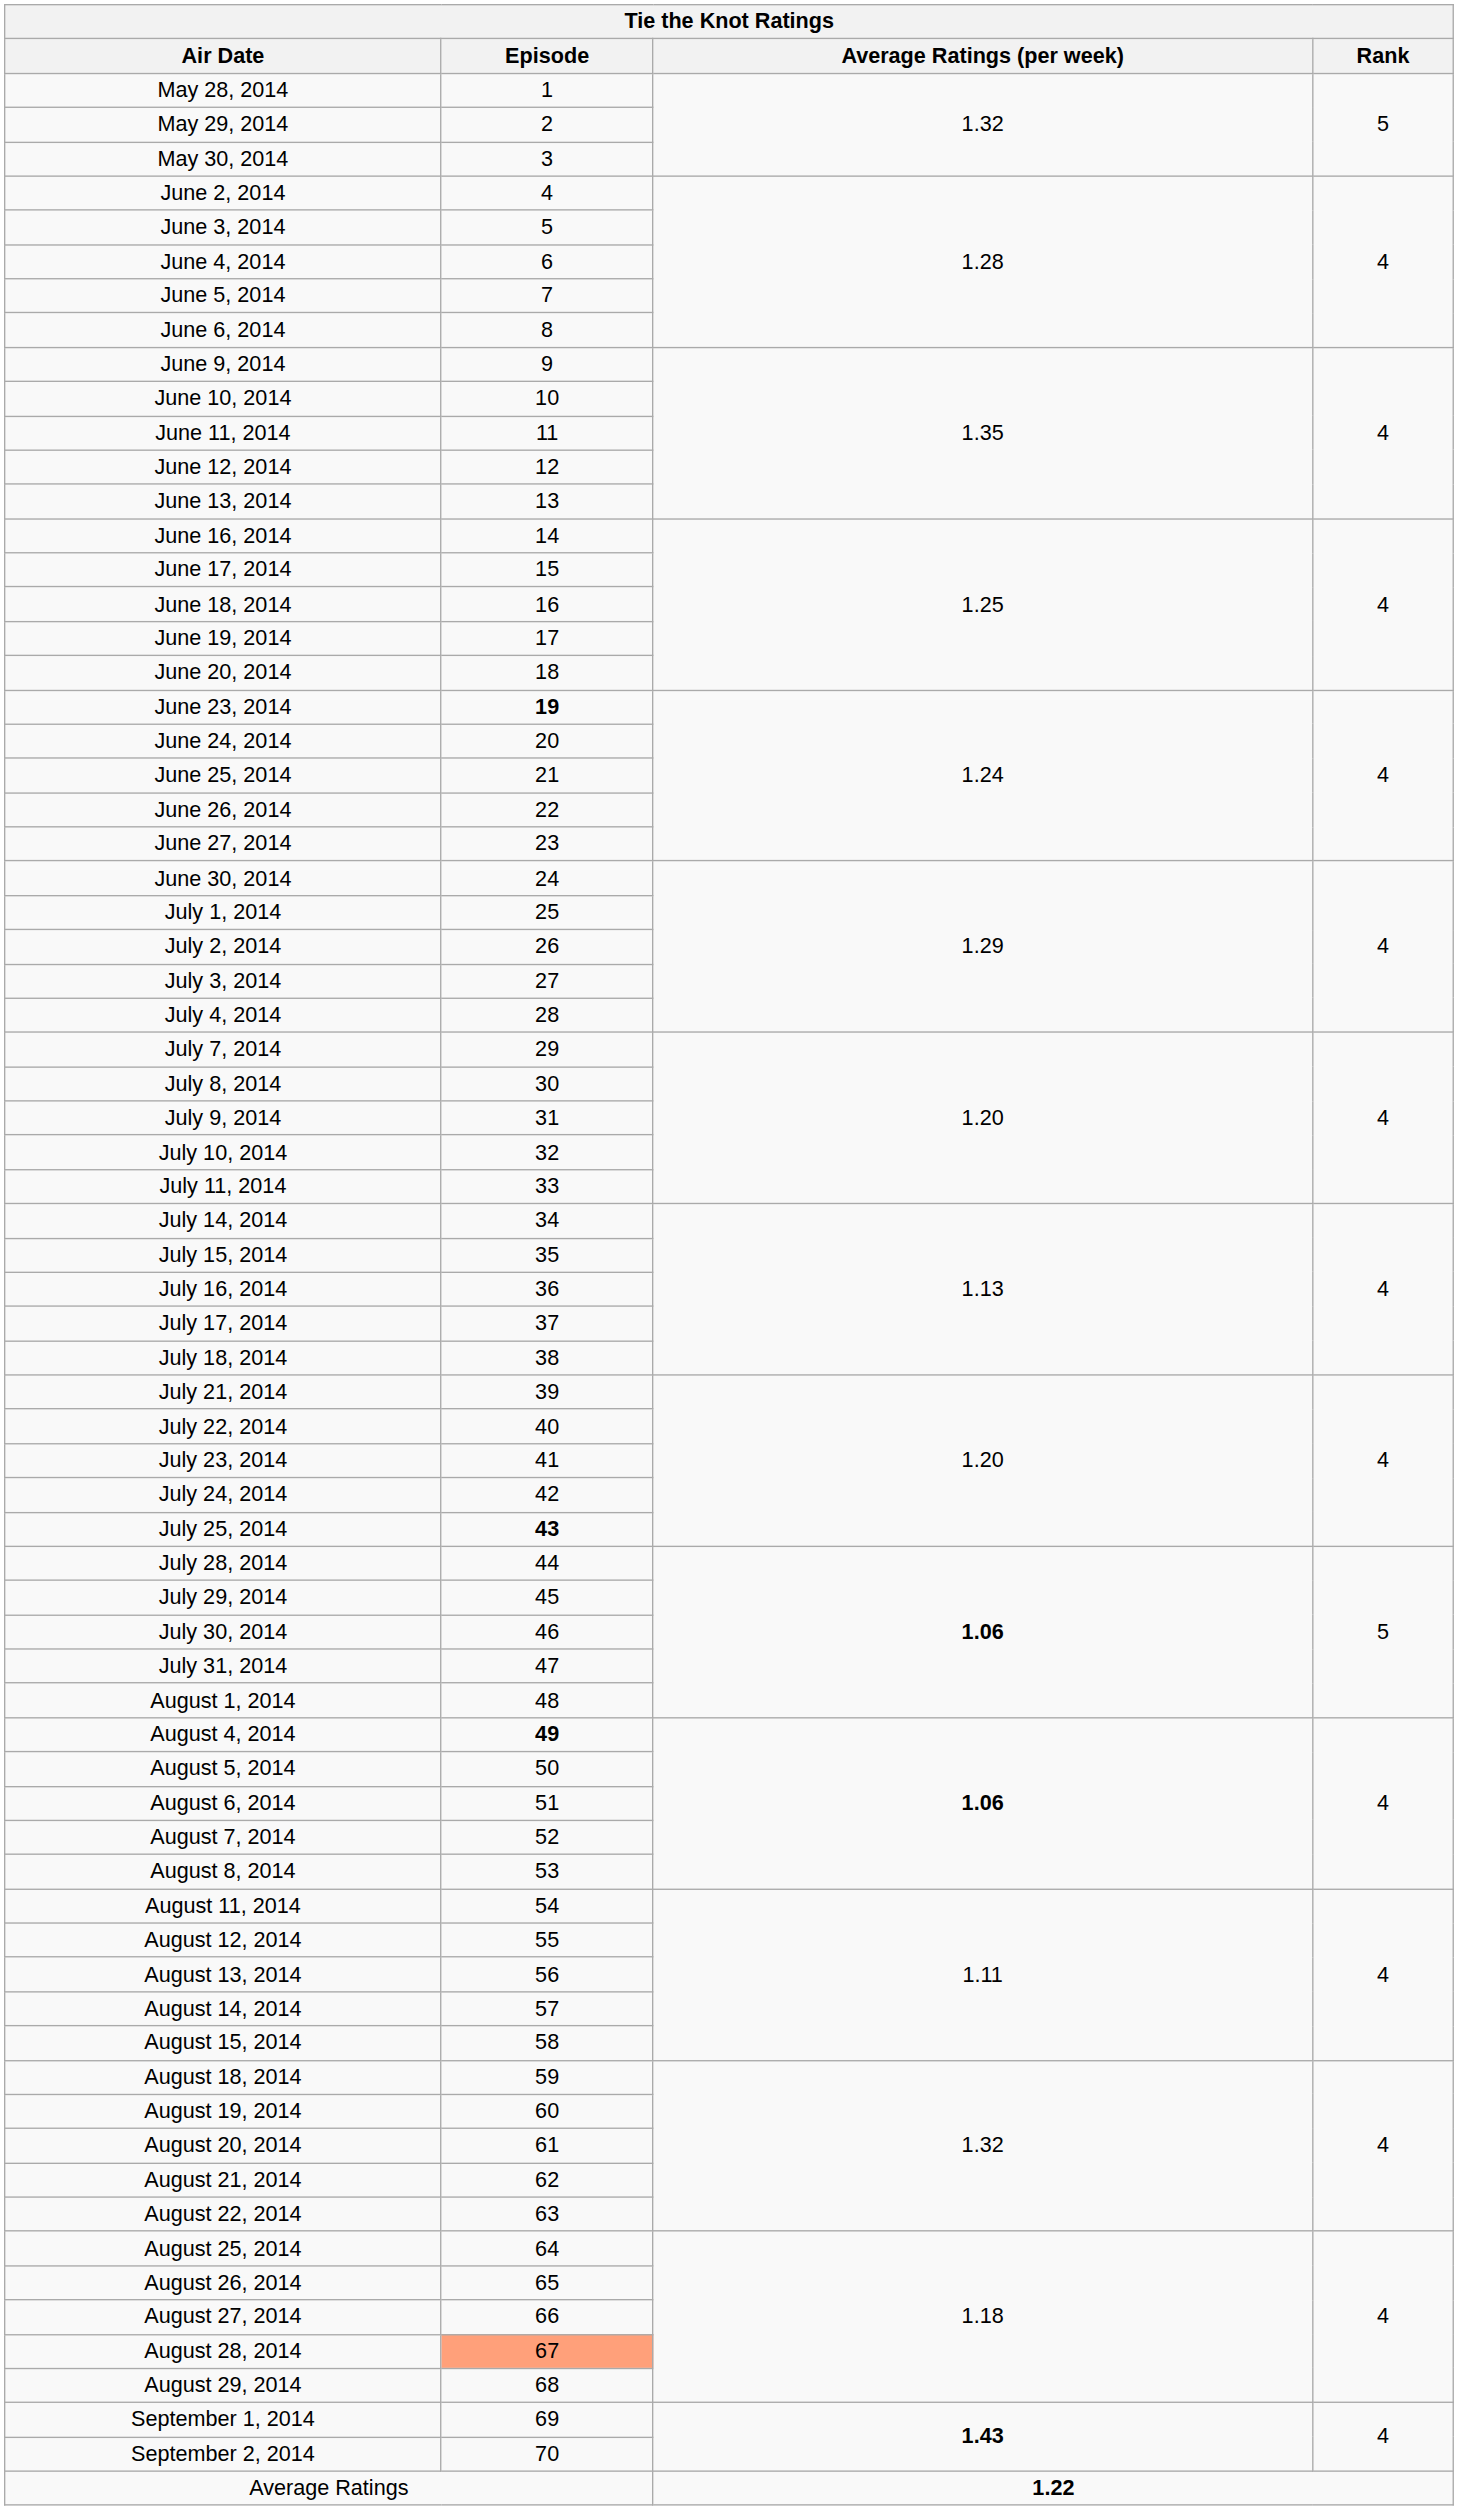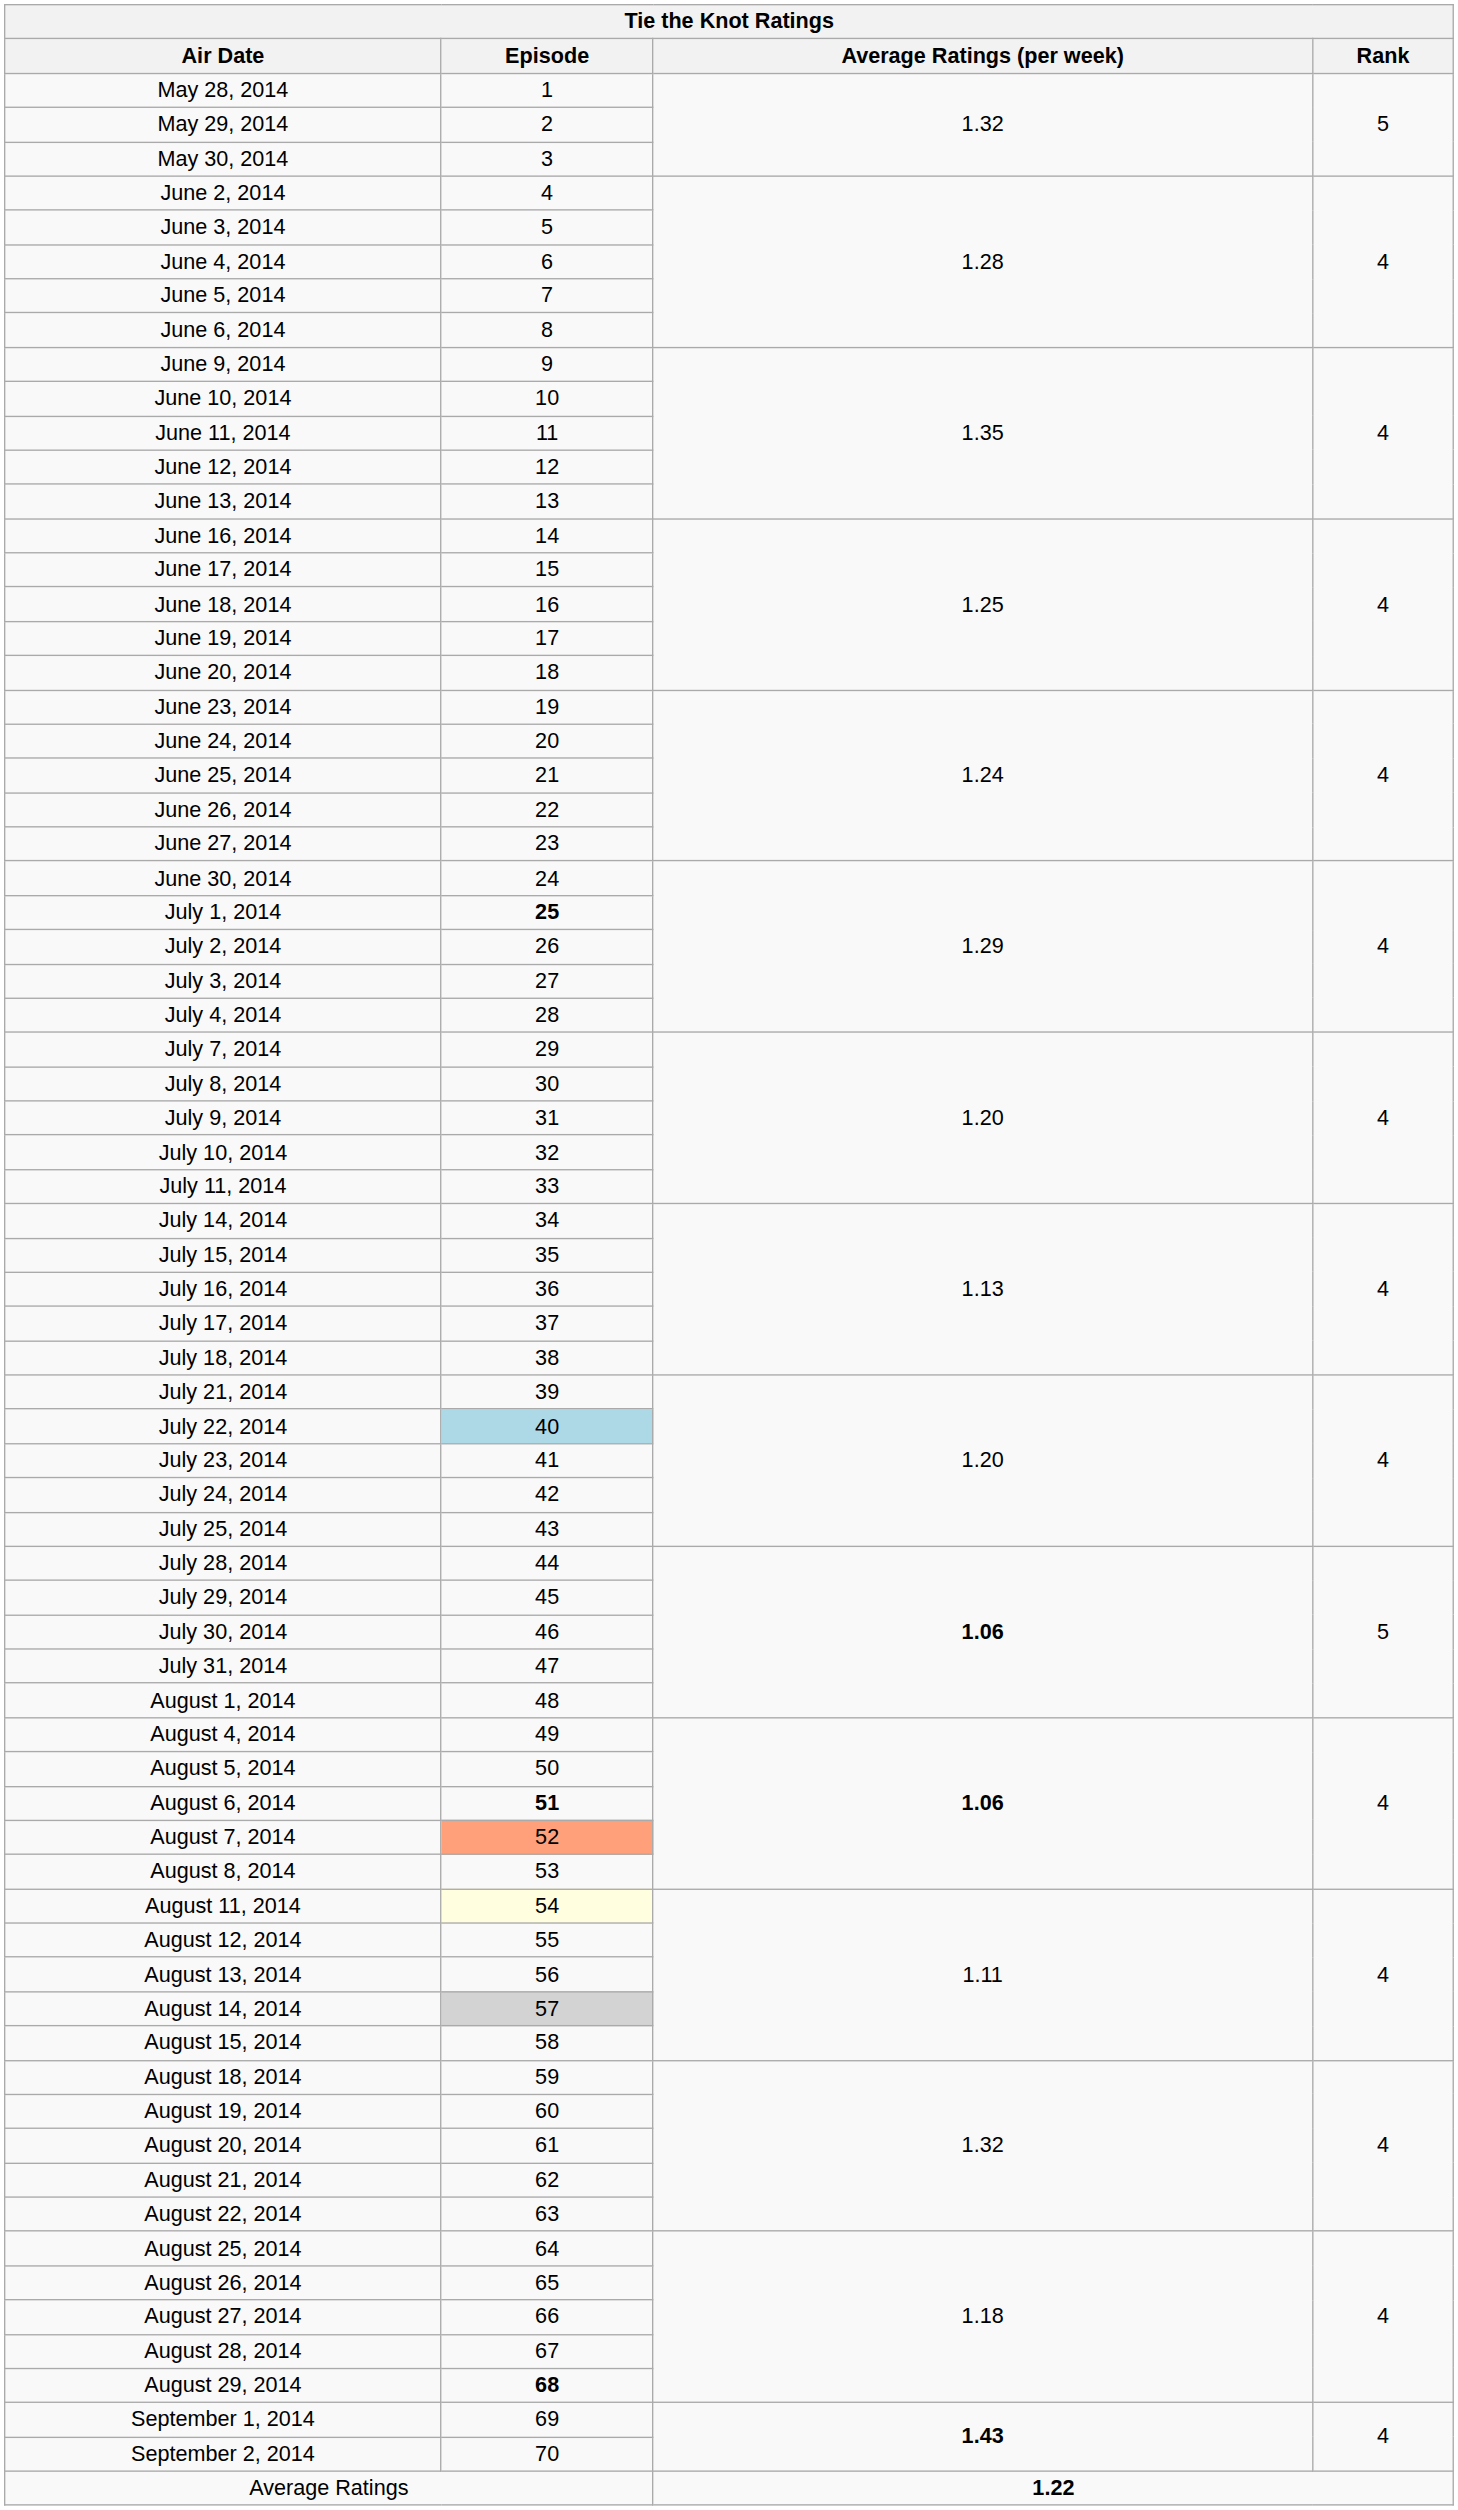(547, 706) bold -> (547, 706) normal
(547, 912) normal -> (547, 912) bold
(547, 1426) no background -> (547, 1426) lightblue background
(547, 1528) bold -> (547, 1528) normal
(547, 1734) bold -> (547, 1734) normal
(547, 1802) normal -> (547, 1802) bold
(547, 1837) no background -> (547, 1837) lightsalmon background
(547, 1905) no background -> (547, 1905) lightyellow background
(547, 2008) no background -> (547, 2008) lightgrey background
(547, 2351) lightsalmon background -> (547, 2351) no background
(547, 2385) normal -> (547, 2385) bold
